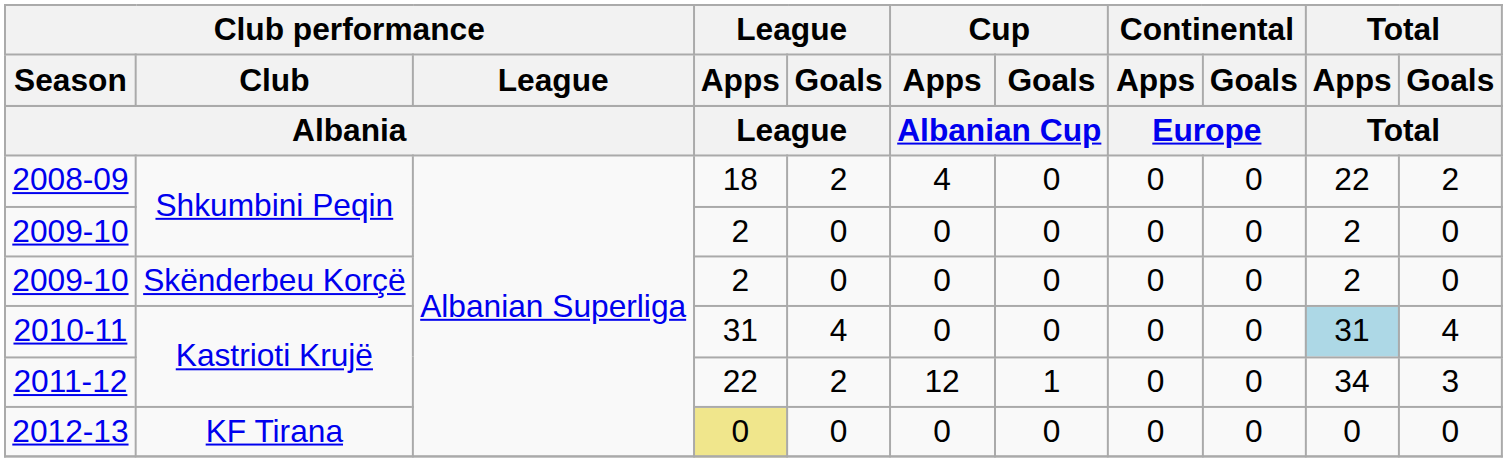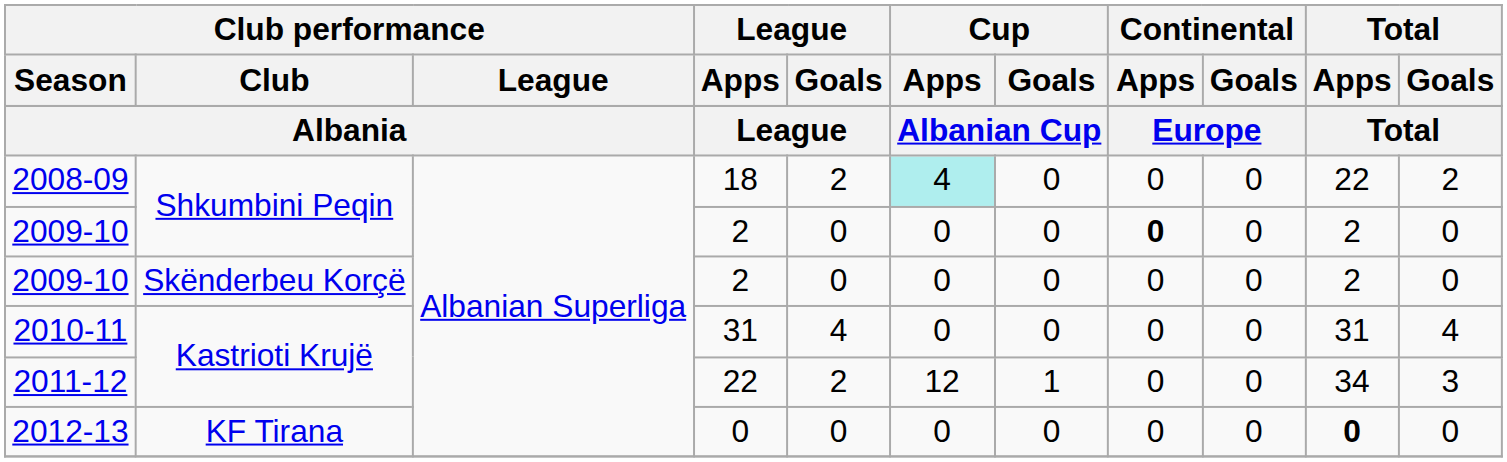(942, 180) no background -> (942, 180) paleturquoise background
(1156, 230) normal -> (1156, 230) bold
(1352, 331) lightblue background -> (1352, 331) no background
(740, 431) khaki background -> (740, 431) no background
(1352, 431) normal -> (1352, 431) bold
